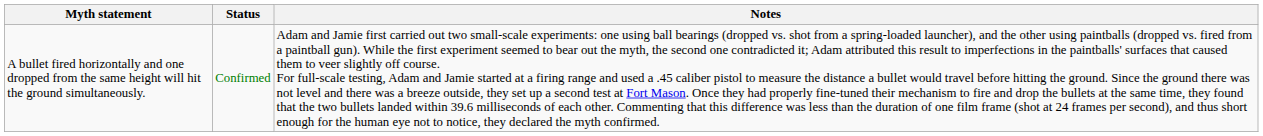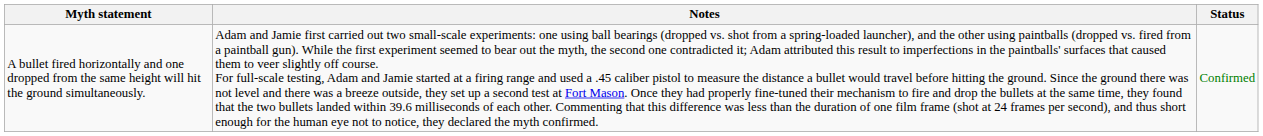columns swapped: (243, 14) <-> (766, 14)
